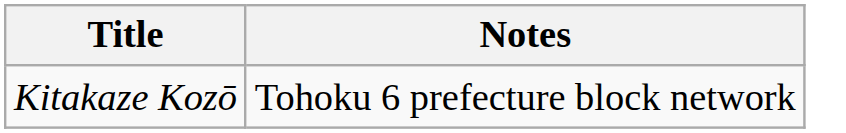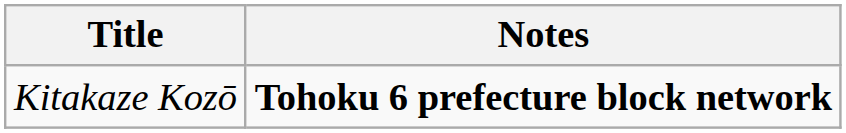(525, 95) normal -> (543, 95) bold
